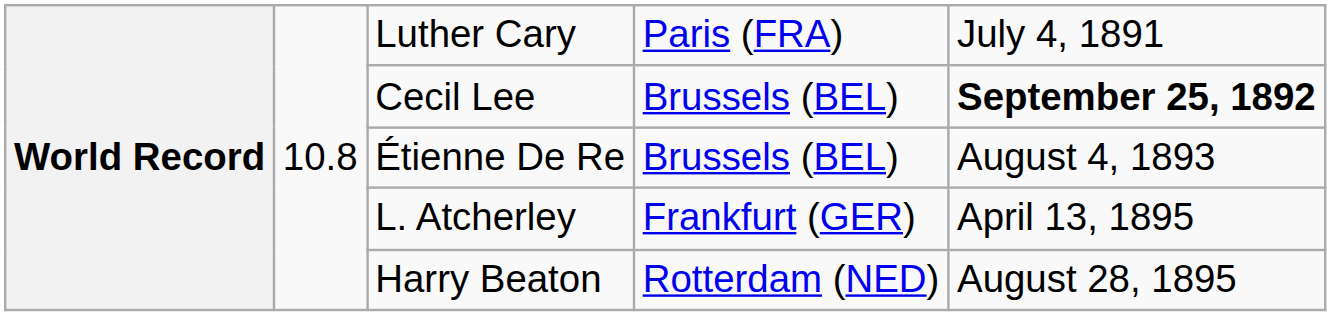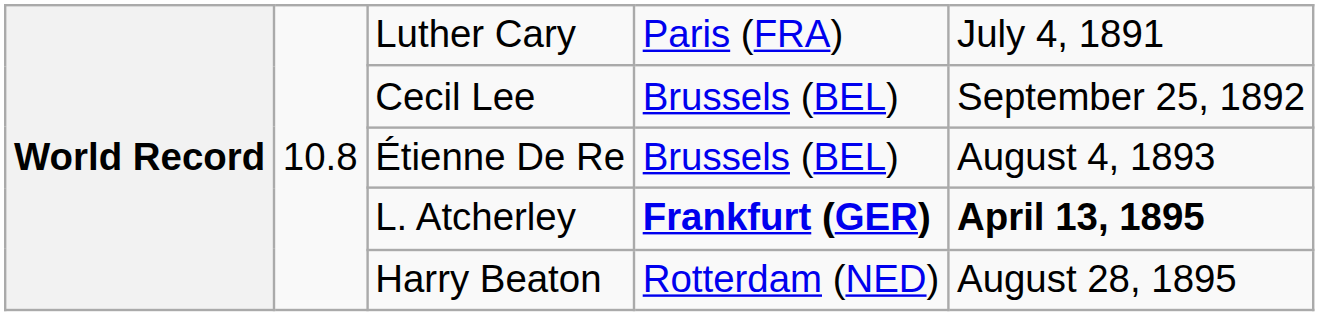(1136, 95) bold -> (1131, 95) normal
(779, 217) normal -> (787, 217) bold
(1076, 217) normal -> (1081, 217) bold
